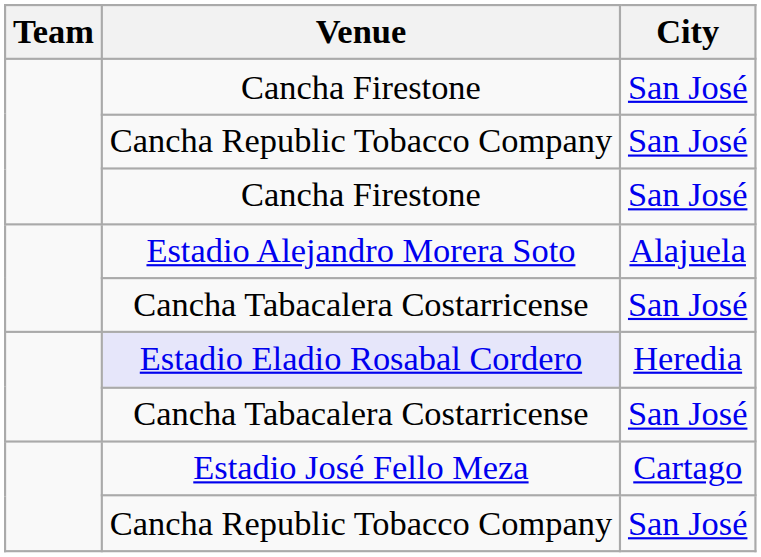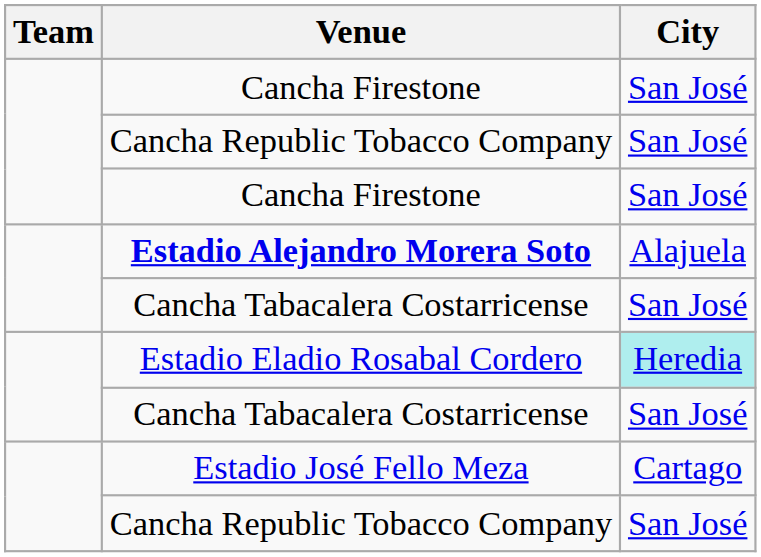(361, 250) normal -> (361, 250) bold
(361, 359) lavender background -> (361, 359) no background
(688, 359) no background -> (688, 359) paleturquoise background
